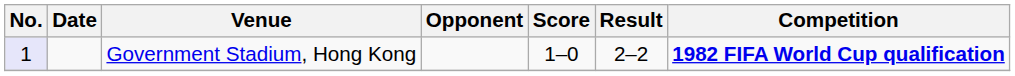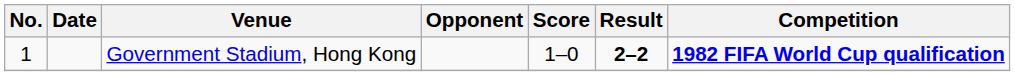(26, 53) lavender background -> (26, 53) no background
(631, 53) normal -> (631, 53) bold
